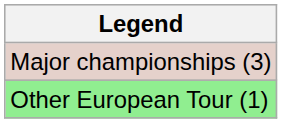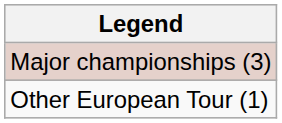(139, 99) lightgreen background -> (139, 99) no background
